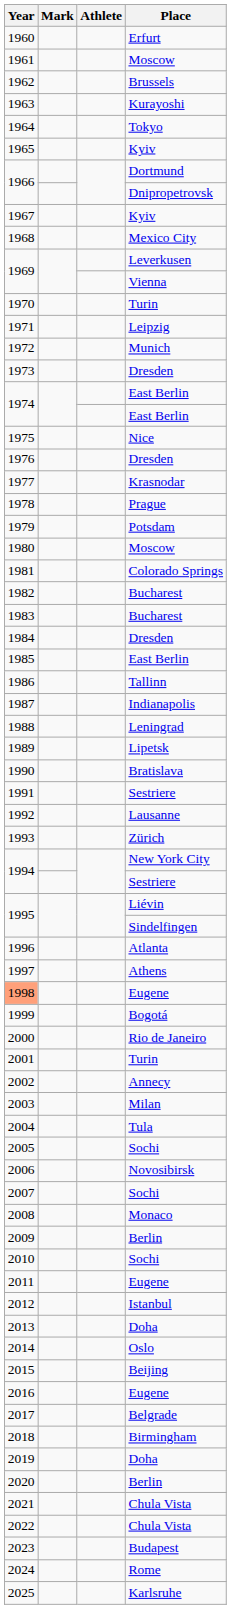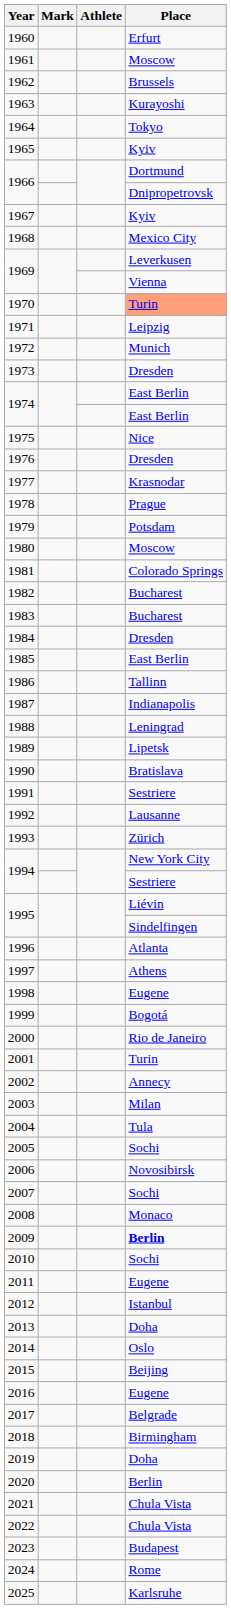(143, 303) no background -> (143, 303) lightsalmon background
(21, 992) lightsalmon background -> (21, 992) no background
(145, 1236) normal -> (146, 1236) bold
